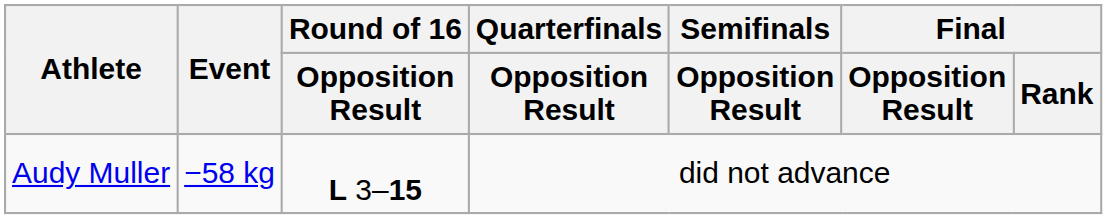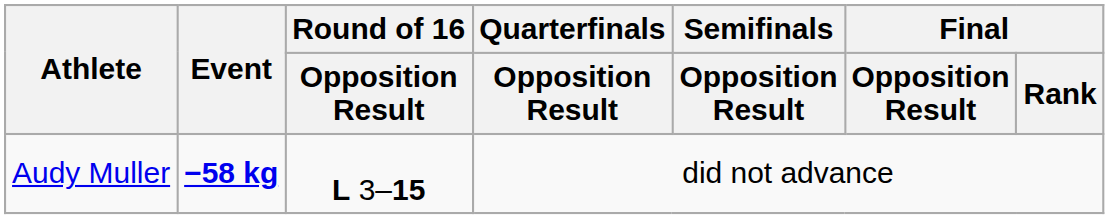(230, 174) normal -> (231, 174) bold
